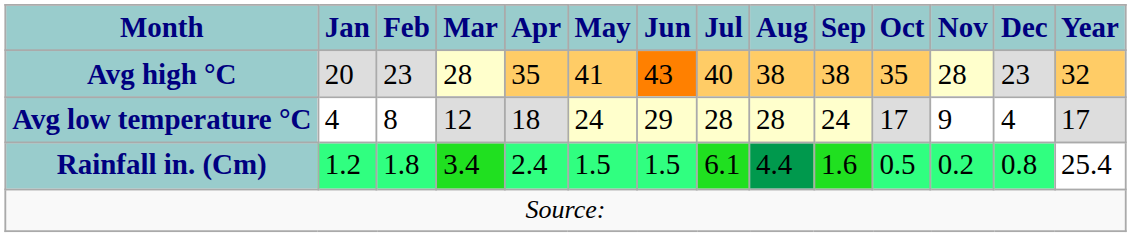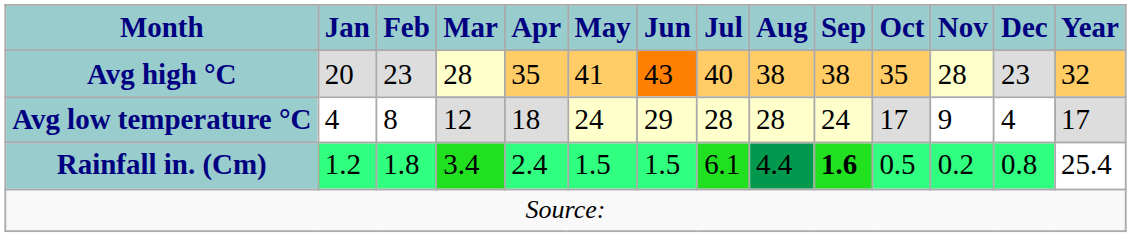(839, 165) normal -> (839, 165) bold
